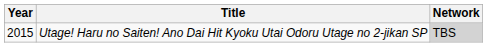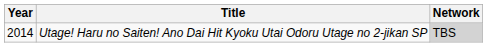(20, 32) 2015 -> (20, 32) 2014
